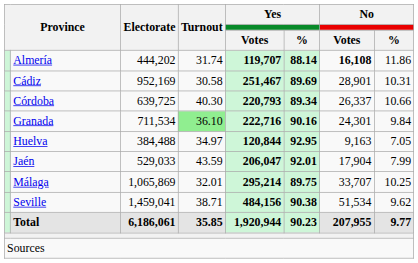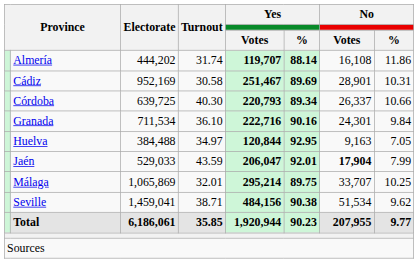(355, 60) bold -> (355, 60) normal
(209, 121) lightgreen background -> (209, 121) no background
(355, 161) normal -> (355, 161) bold
